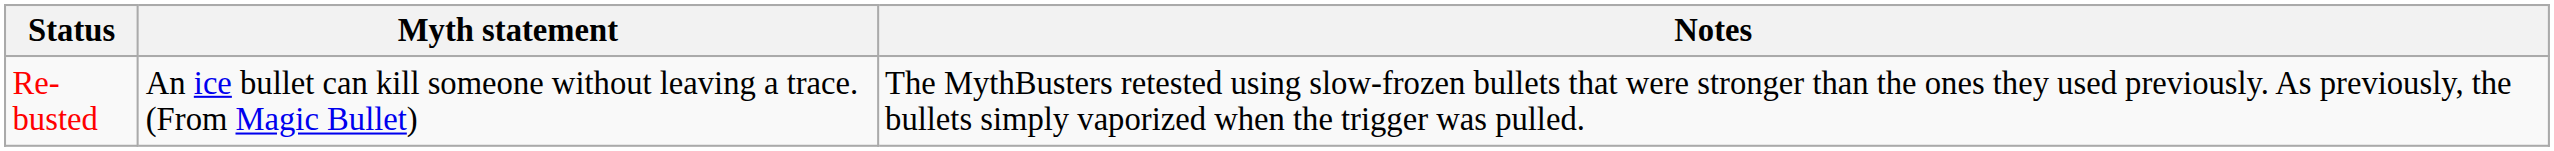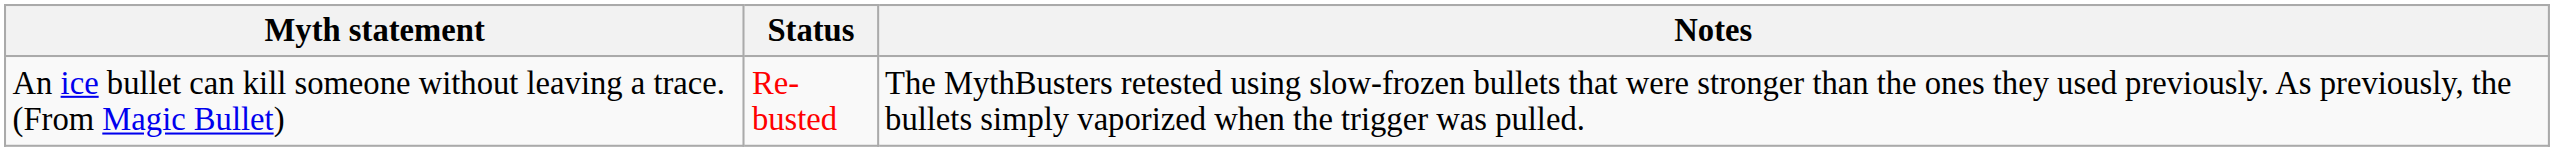columns swapped: (508, 30) <-> (72, 30)
